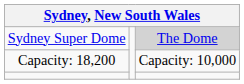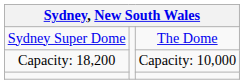(187, 38) lightgrey background -> (187, 38) no background
